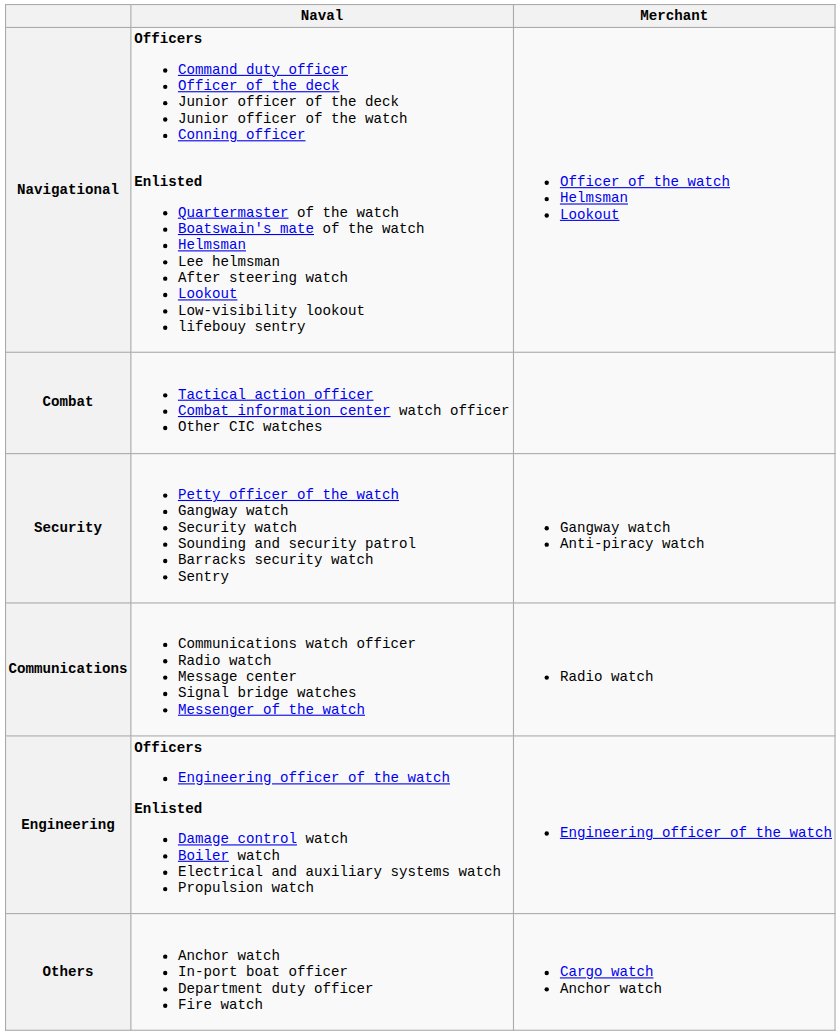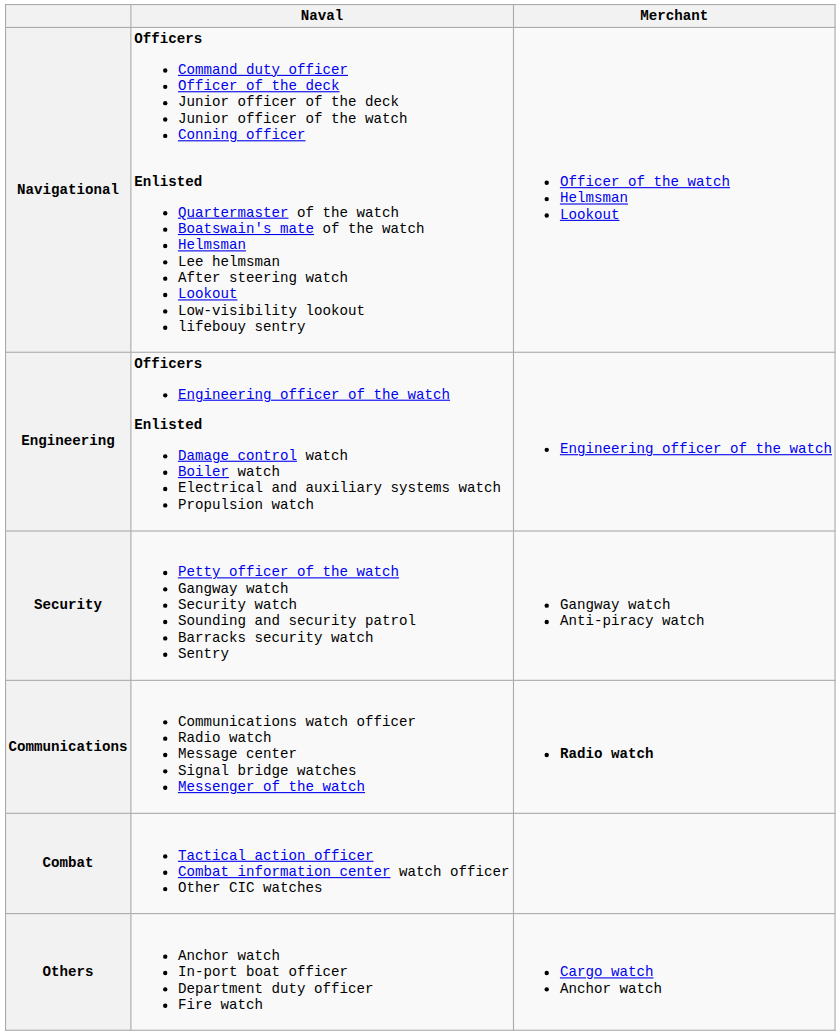rows swapped: (68, 825) <-> (68, 403)
(674, 677) normal -> (674, 755) bold
